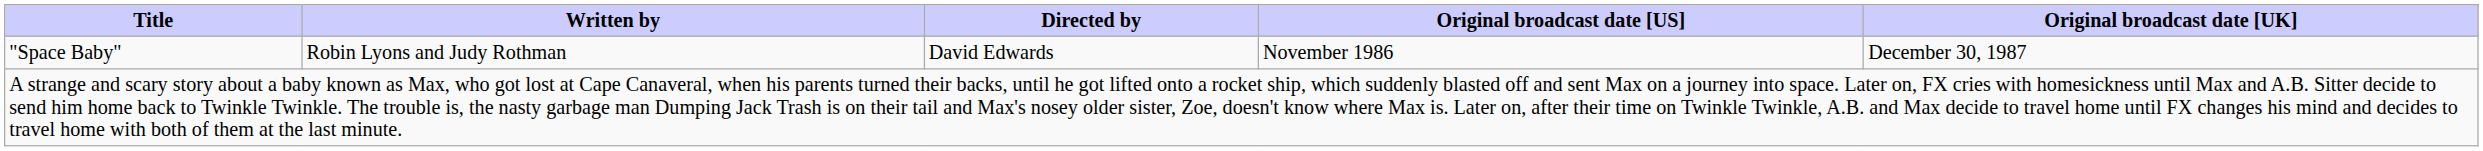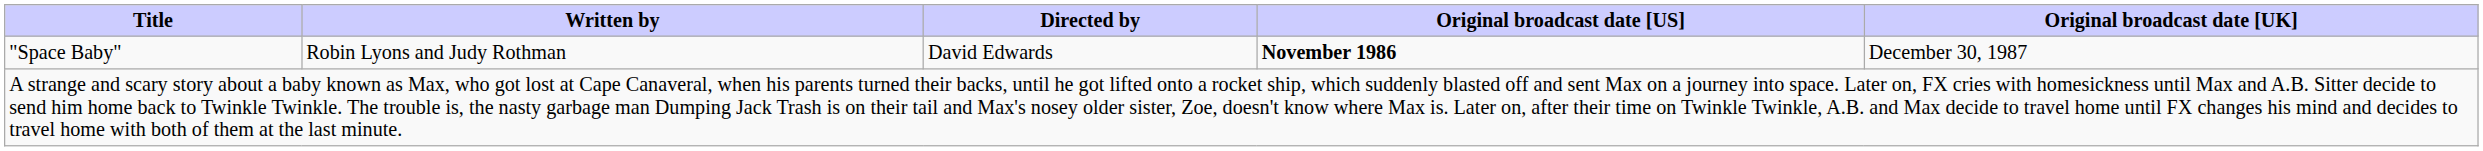(1328, 52) normal -> (1329, 52) bold
